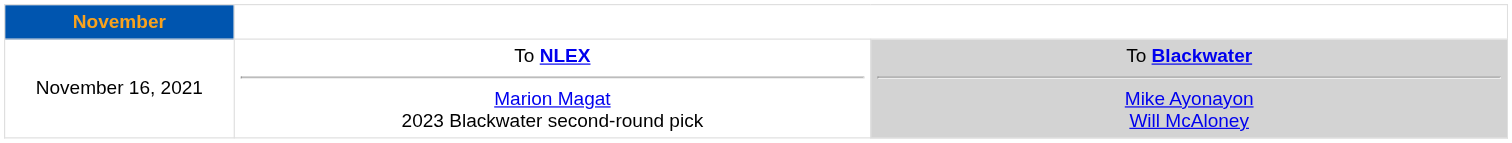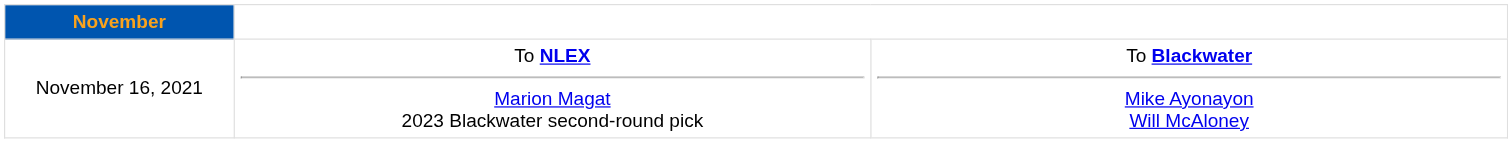(1189, 88) lightgrey background -> (1189, 88) no background
